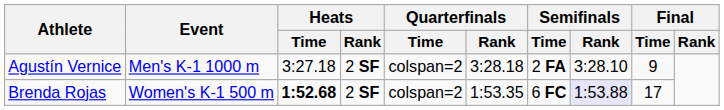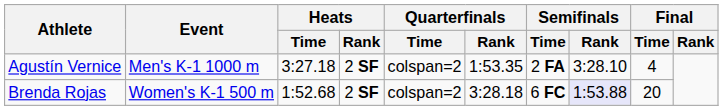(497, 67) 3:28.18 -> (496, 67) 1:53.35
(653, 67) 9 -> (652, 67) 4
(309, 93) bold -> (308, 93) normal
(497, 93) 1:53.35 -> (496, 93) 3:28.18
(653, 93) 17 -> (652, 93) 20
